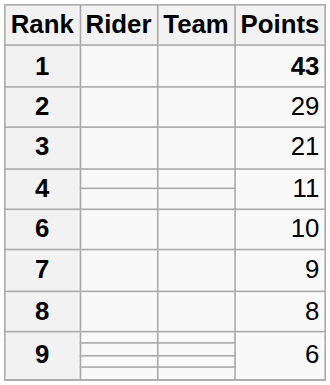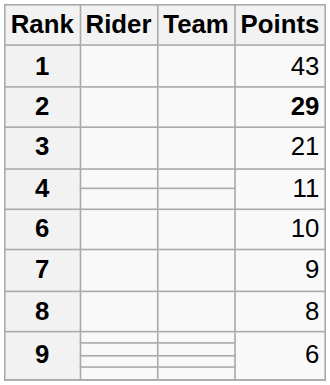(305, 65) bold -> (305, 65) normal
(305, 106) normal -> (305, 106) bold
